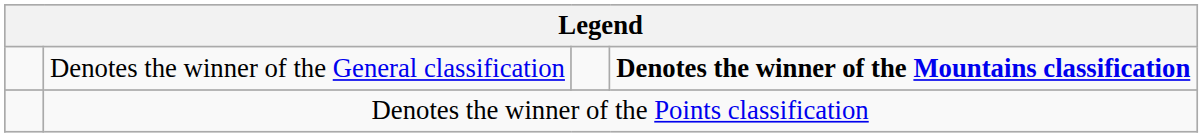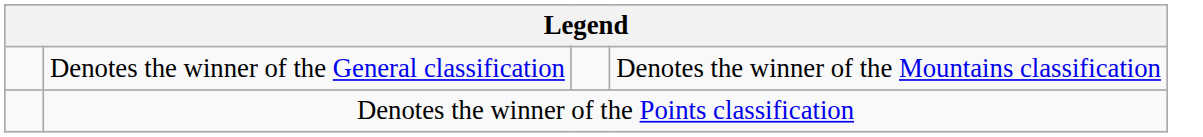(903, 68) bold -> (889, 68) normal
